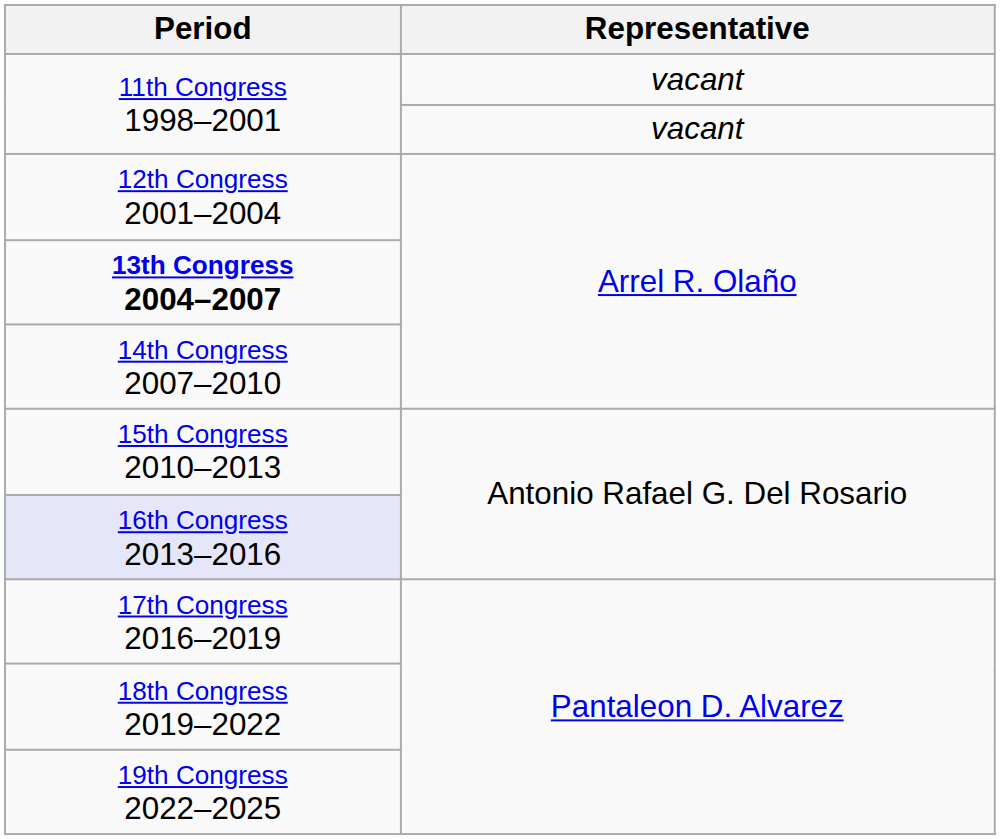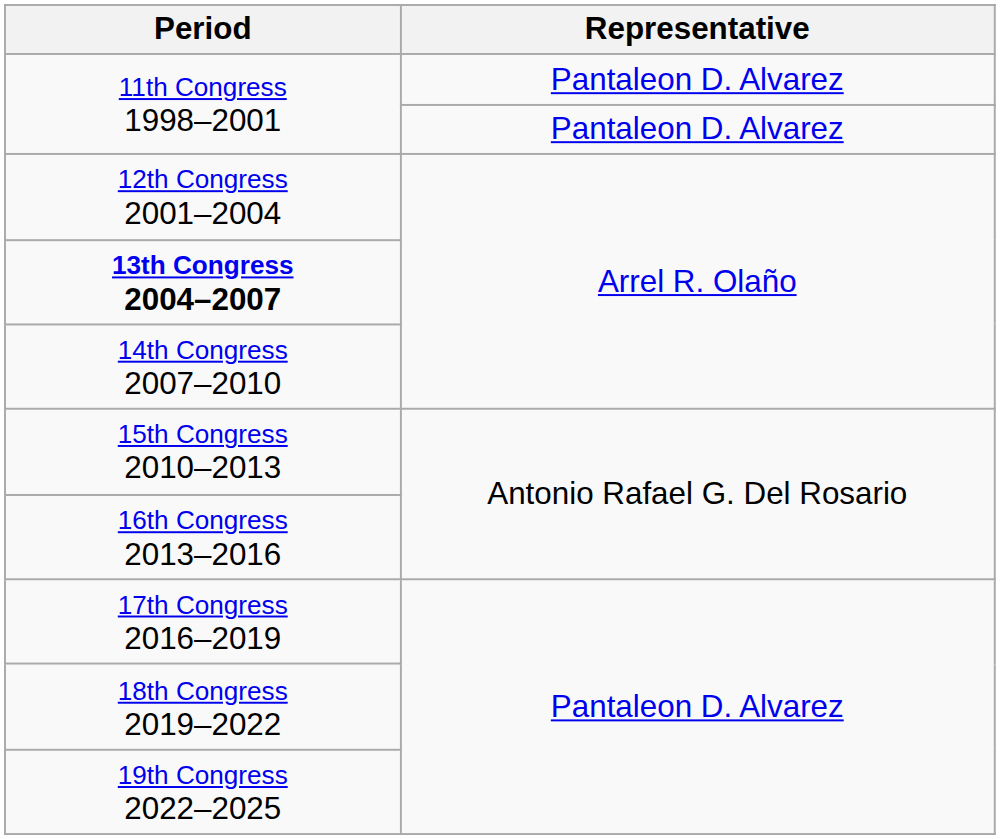(697, 79) vacant -> (697, 79) Pantaleon D. Alvarez
(697, 128) vacant -> (697, 128) Pantaleon D. Alvarez
(203, 538) lavender background -> (203, 538) no background
